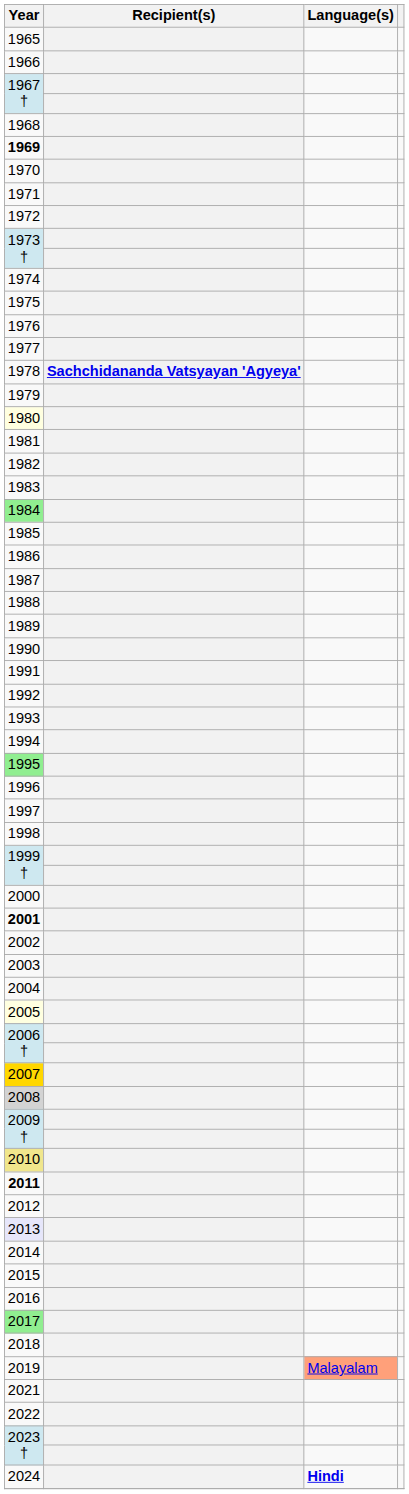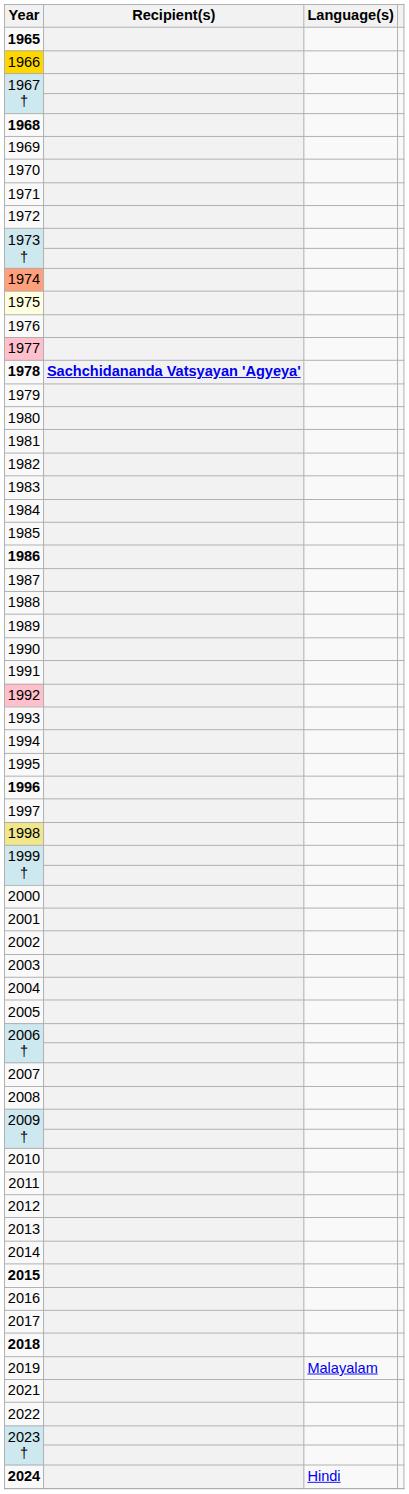(24, 39) normal -> (24, 39) bold
(24, 62) no background -> (24, 62) gold background
(24, 124) normal -> (24, 124) bold
(24, 147) bold -> (24, 147) normal
(24, 279) no background -> (24, 279) lightsalmon background
(24, 302) no background -> (24, 302) lightyellow background
(24, 348) no background -> (24, 348) pink background
(24, 372) normal -> (24, 372) bold
(24, 418) lightyellow background -> (24, 418) no background
(24, 510) lightgreen background -> (24, 510) no background
(24, 556) normal -> (24, 556) bold
(24, 695) no background -> (24, 695) pink background
(24, 764) lightgreen background -> (24, 764) no background
(24, 787) normal -> (24, 787) bold
(24, 833) no background -> (24, 833) khaki background
(24, 919) bold -> (24, 919) normal
(24, 1011) lightyellow background -> (24, 1011) no background
(24, 1074) gold background -> (24, 1074) no background
(24, 1097) lightgrey background -> (24, 1097) no background
(24, 1160) khaki background -> (24, 1160) no background
(24, 1183) bold -> (24, 1183) normal
(24, 1229) lavender background -> (24, 1229) no background
(24, 1275) normal -> (24, 1275) bold
(24, 1321) lightgreen background -> (24, 1321) no background
(24, 1344) normal -> (24, 1344) bold
(343, 1367) lightsalmon background -> (343, 1367) no background
(24, 1476) normal -> (24, 1476) bold
(326, 1476) bold -> (324, 1476) normal
